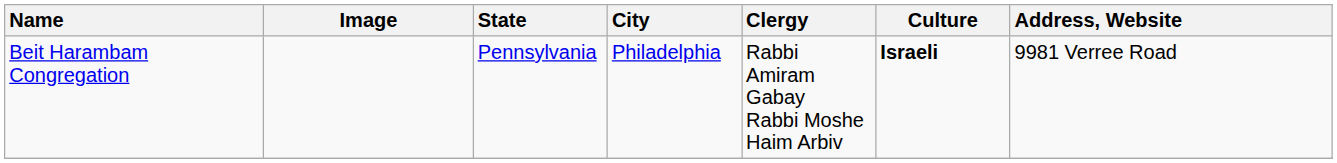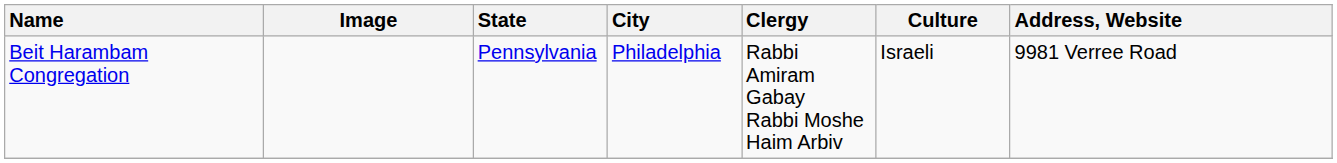(909, 52) bold -> (907, 52) normal
